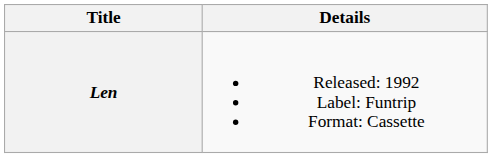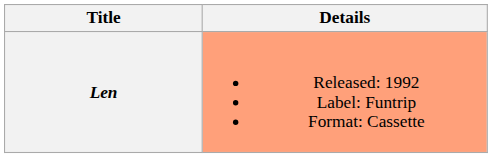(345, 102) no background -> (345, 102) lightsalmon background
